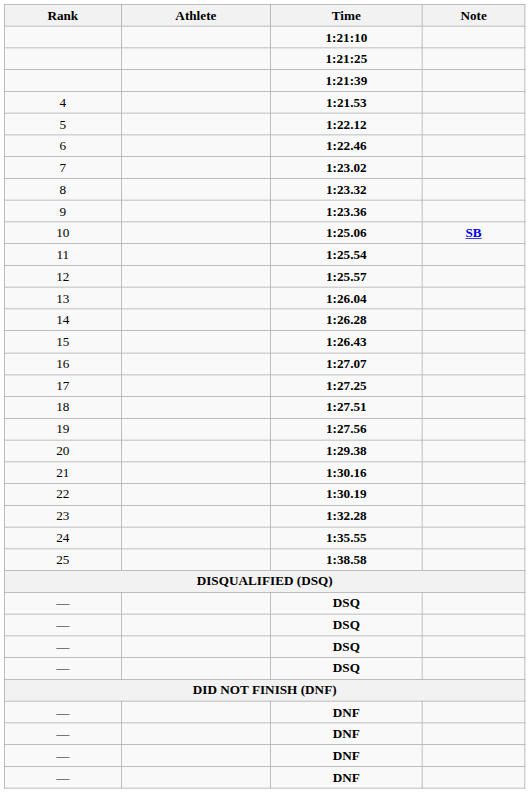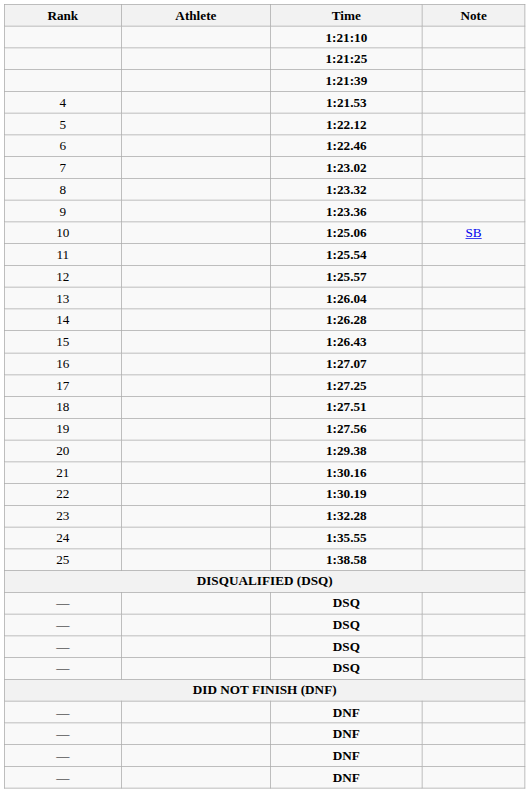(474, 232) bold -> (474, 232) normal
